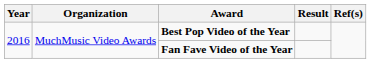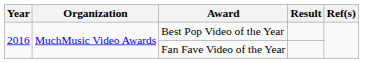(226, 31) bold -> (223, 31) normal
(227, 49) bold -> (223, 49) normal
